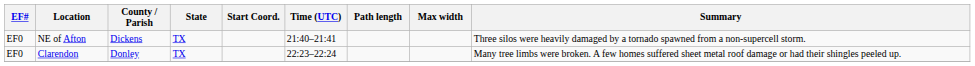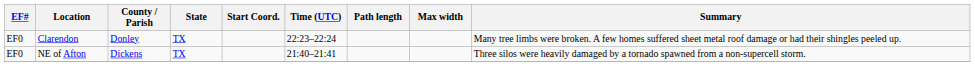rows swapped: (62, 38) <-> (58, 54)
